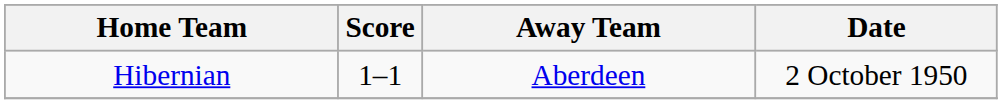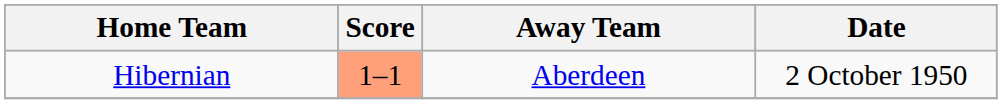(380, 74) no background -> (380, 74) lightsalmon background
